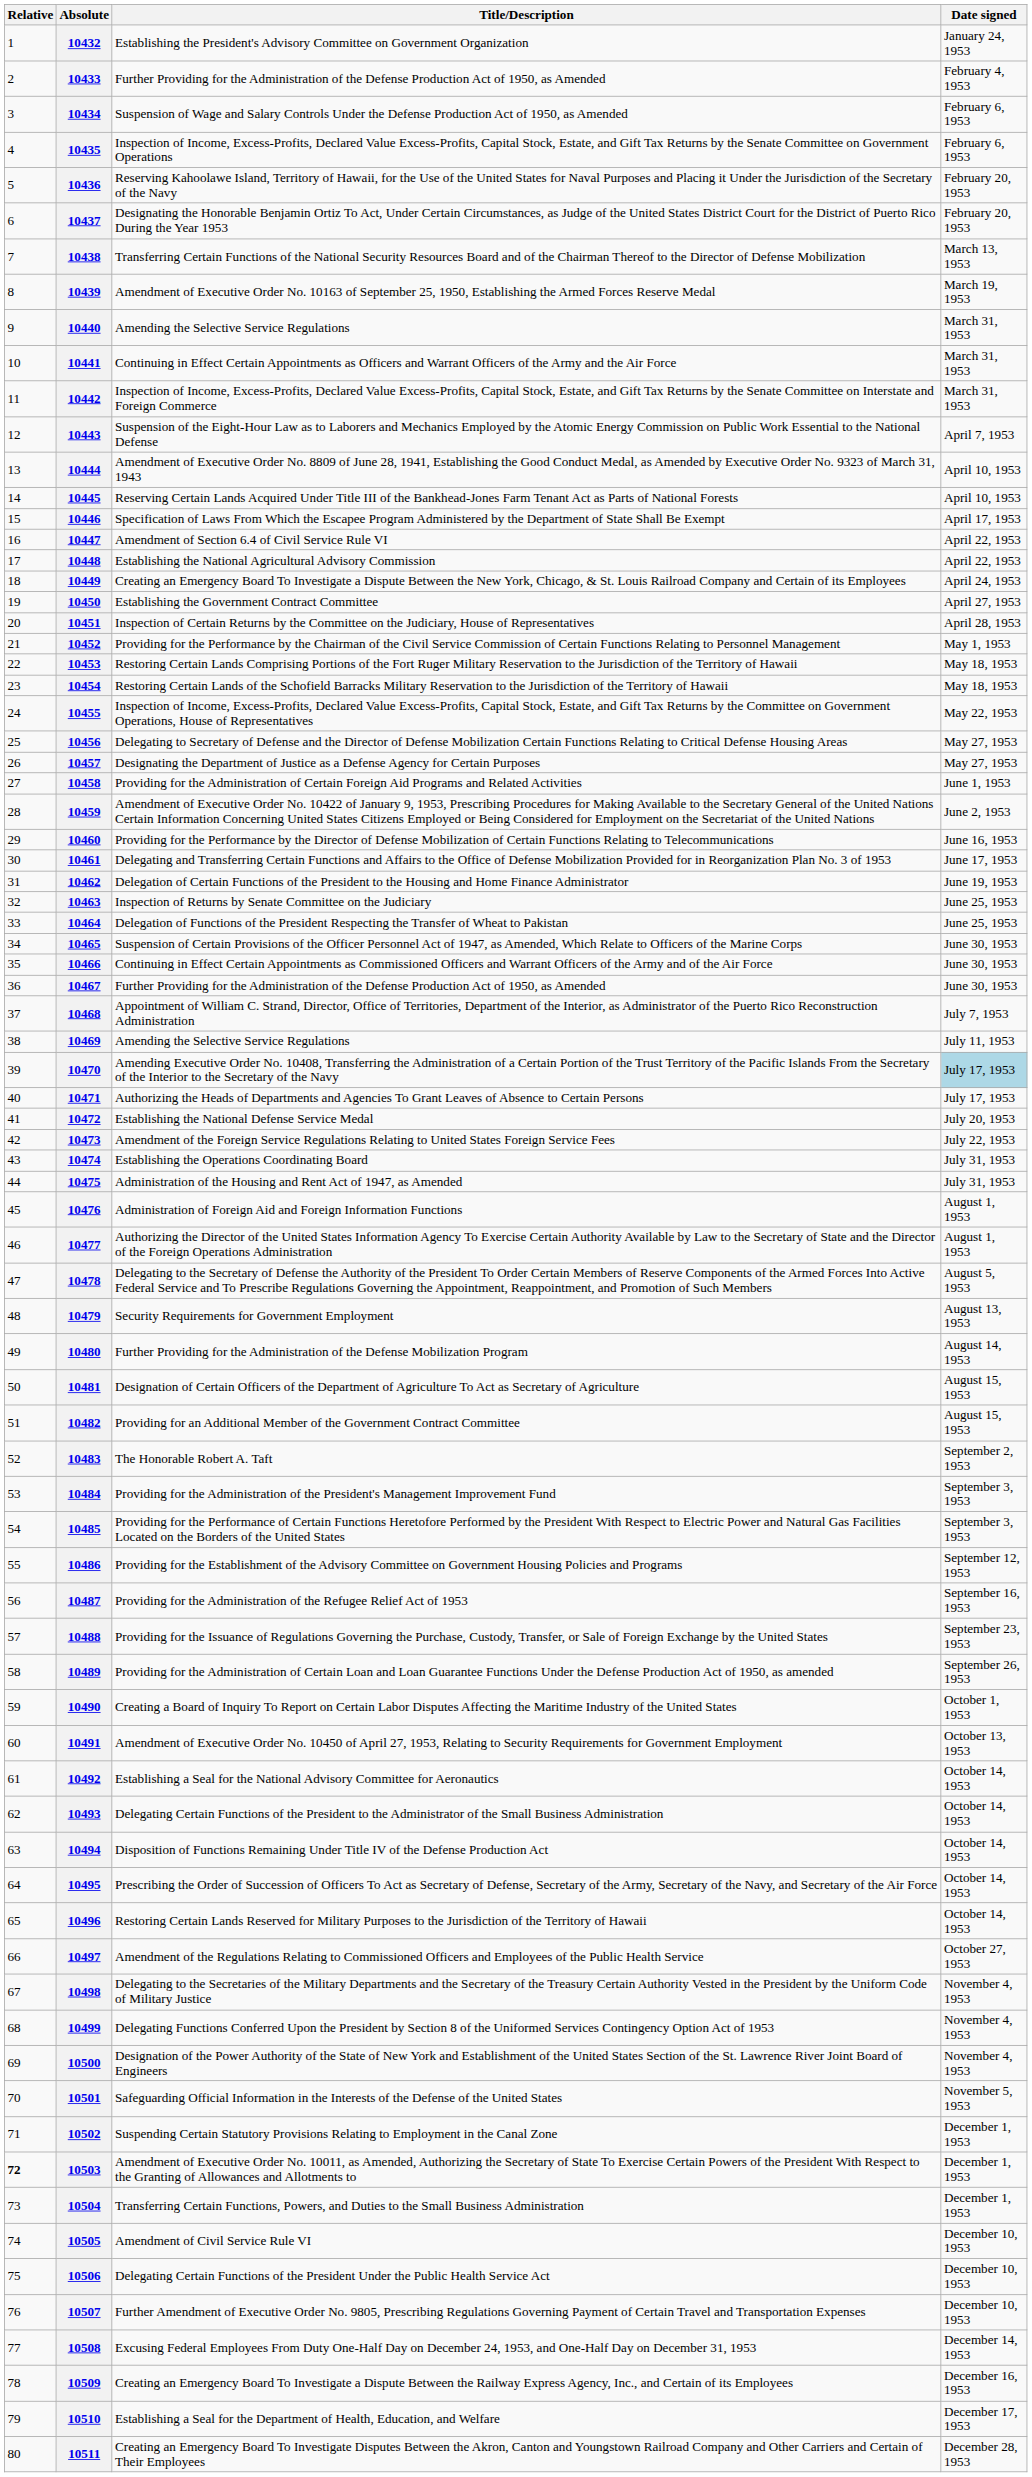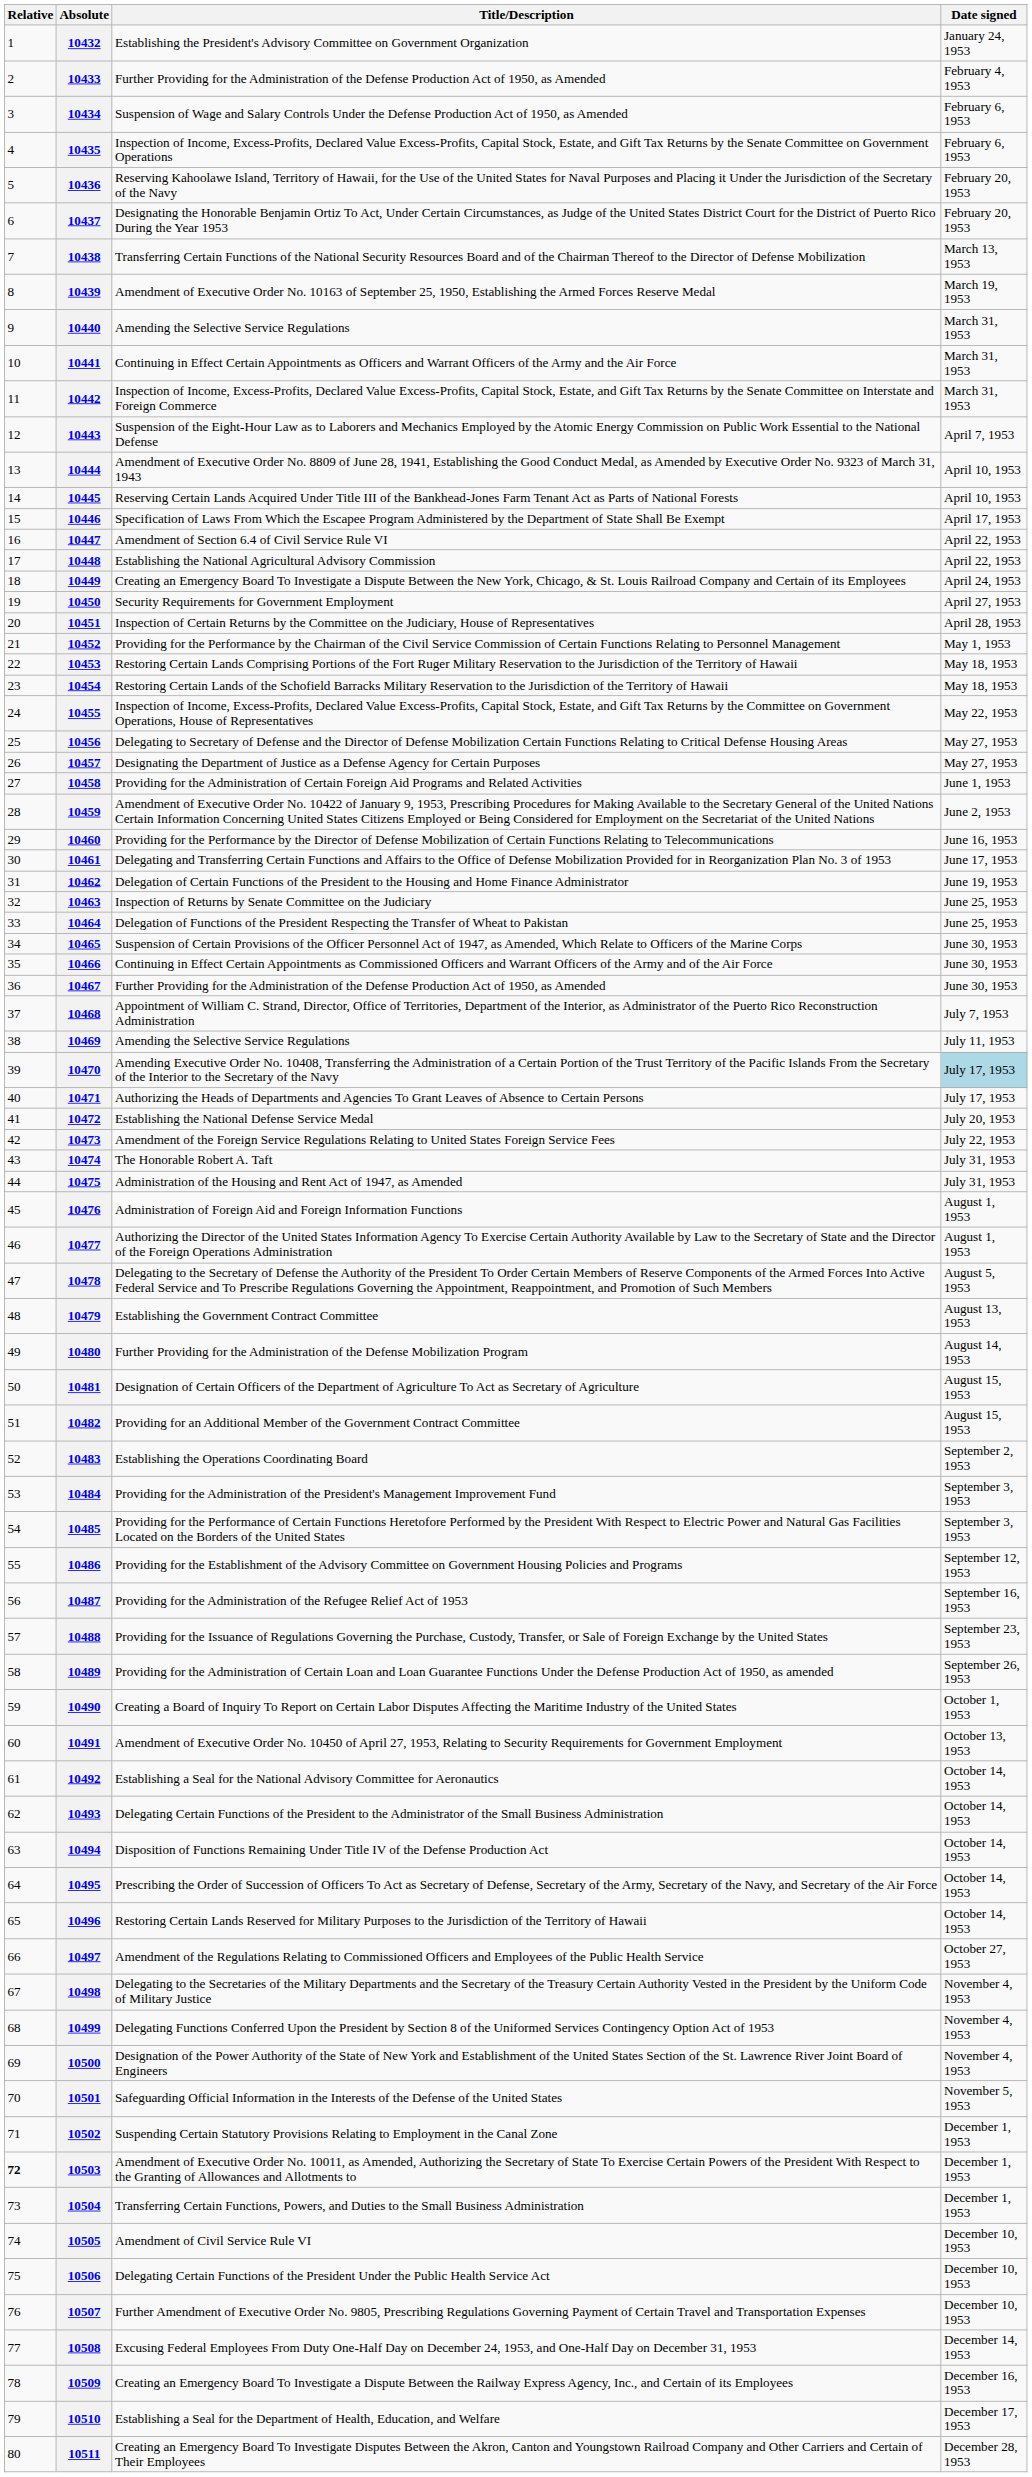(247, 602) Establishing the Government Contract Committee -> (254, 602) Security Requirements for Government Employment
(241, 1160) Establishing the Operations Coordinating Board -> (194, 1160) The Honorable Robert A. Taft
(254, 1316) Security Requirements for Government Employment -> (247, 1316) Establishing the Government Contract Committee
(194, 1458) The Honorable Robert A. Taft -> (241, 1458) Establishing the Operations Coordinating Board
